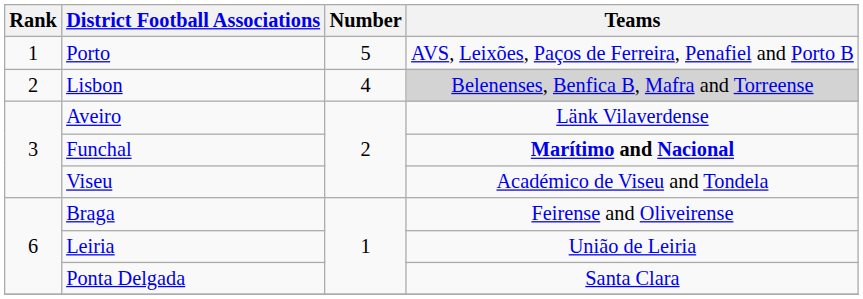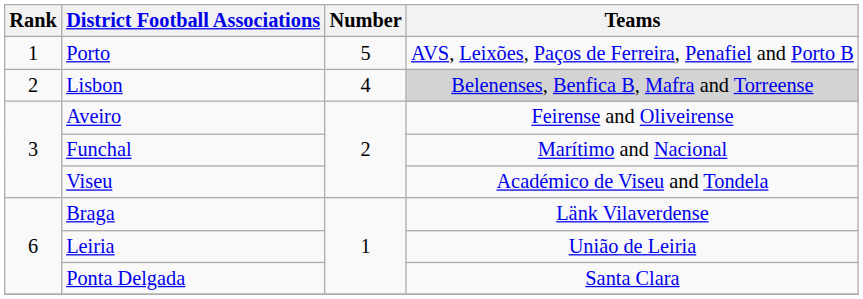(632, 117) Länk Vilaverdense -> (632, 117) Feirense and Oliveirense
(632, 149) bold -> (632, 149) normal
(632, 213) Feirense and Oliveirense -> (632, 213) Länk Vilaverdense
